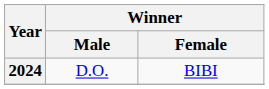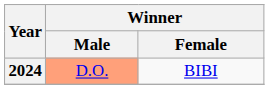(92, 71) no background -> (92, 71) lightsalmon background
